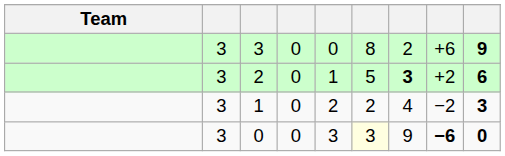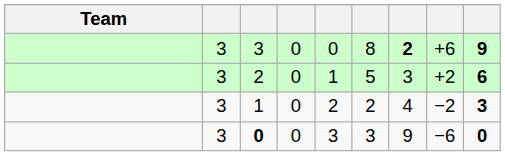(408, 48) normal -> (408, 48) bold
(408, 77) bold -> (408, 77) normal
(259, 135) normal -> (259, 135) bold
(370, 135) lightyellow background -> (370, 135) no background
(445, 135) bold -> (445, 135) normal
